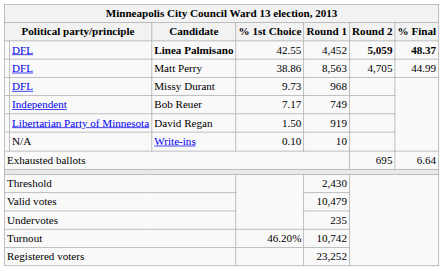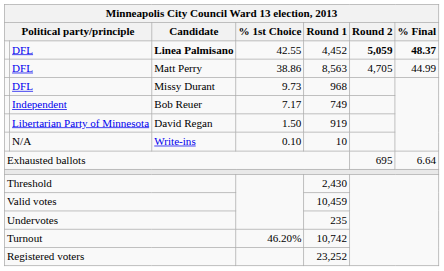(332, 201) 10,479 -> (332, 201) 10,459
